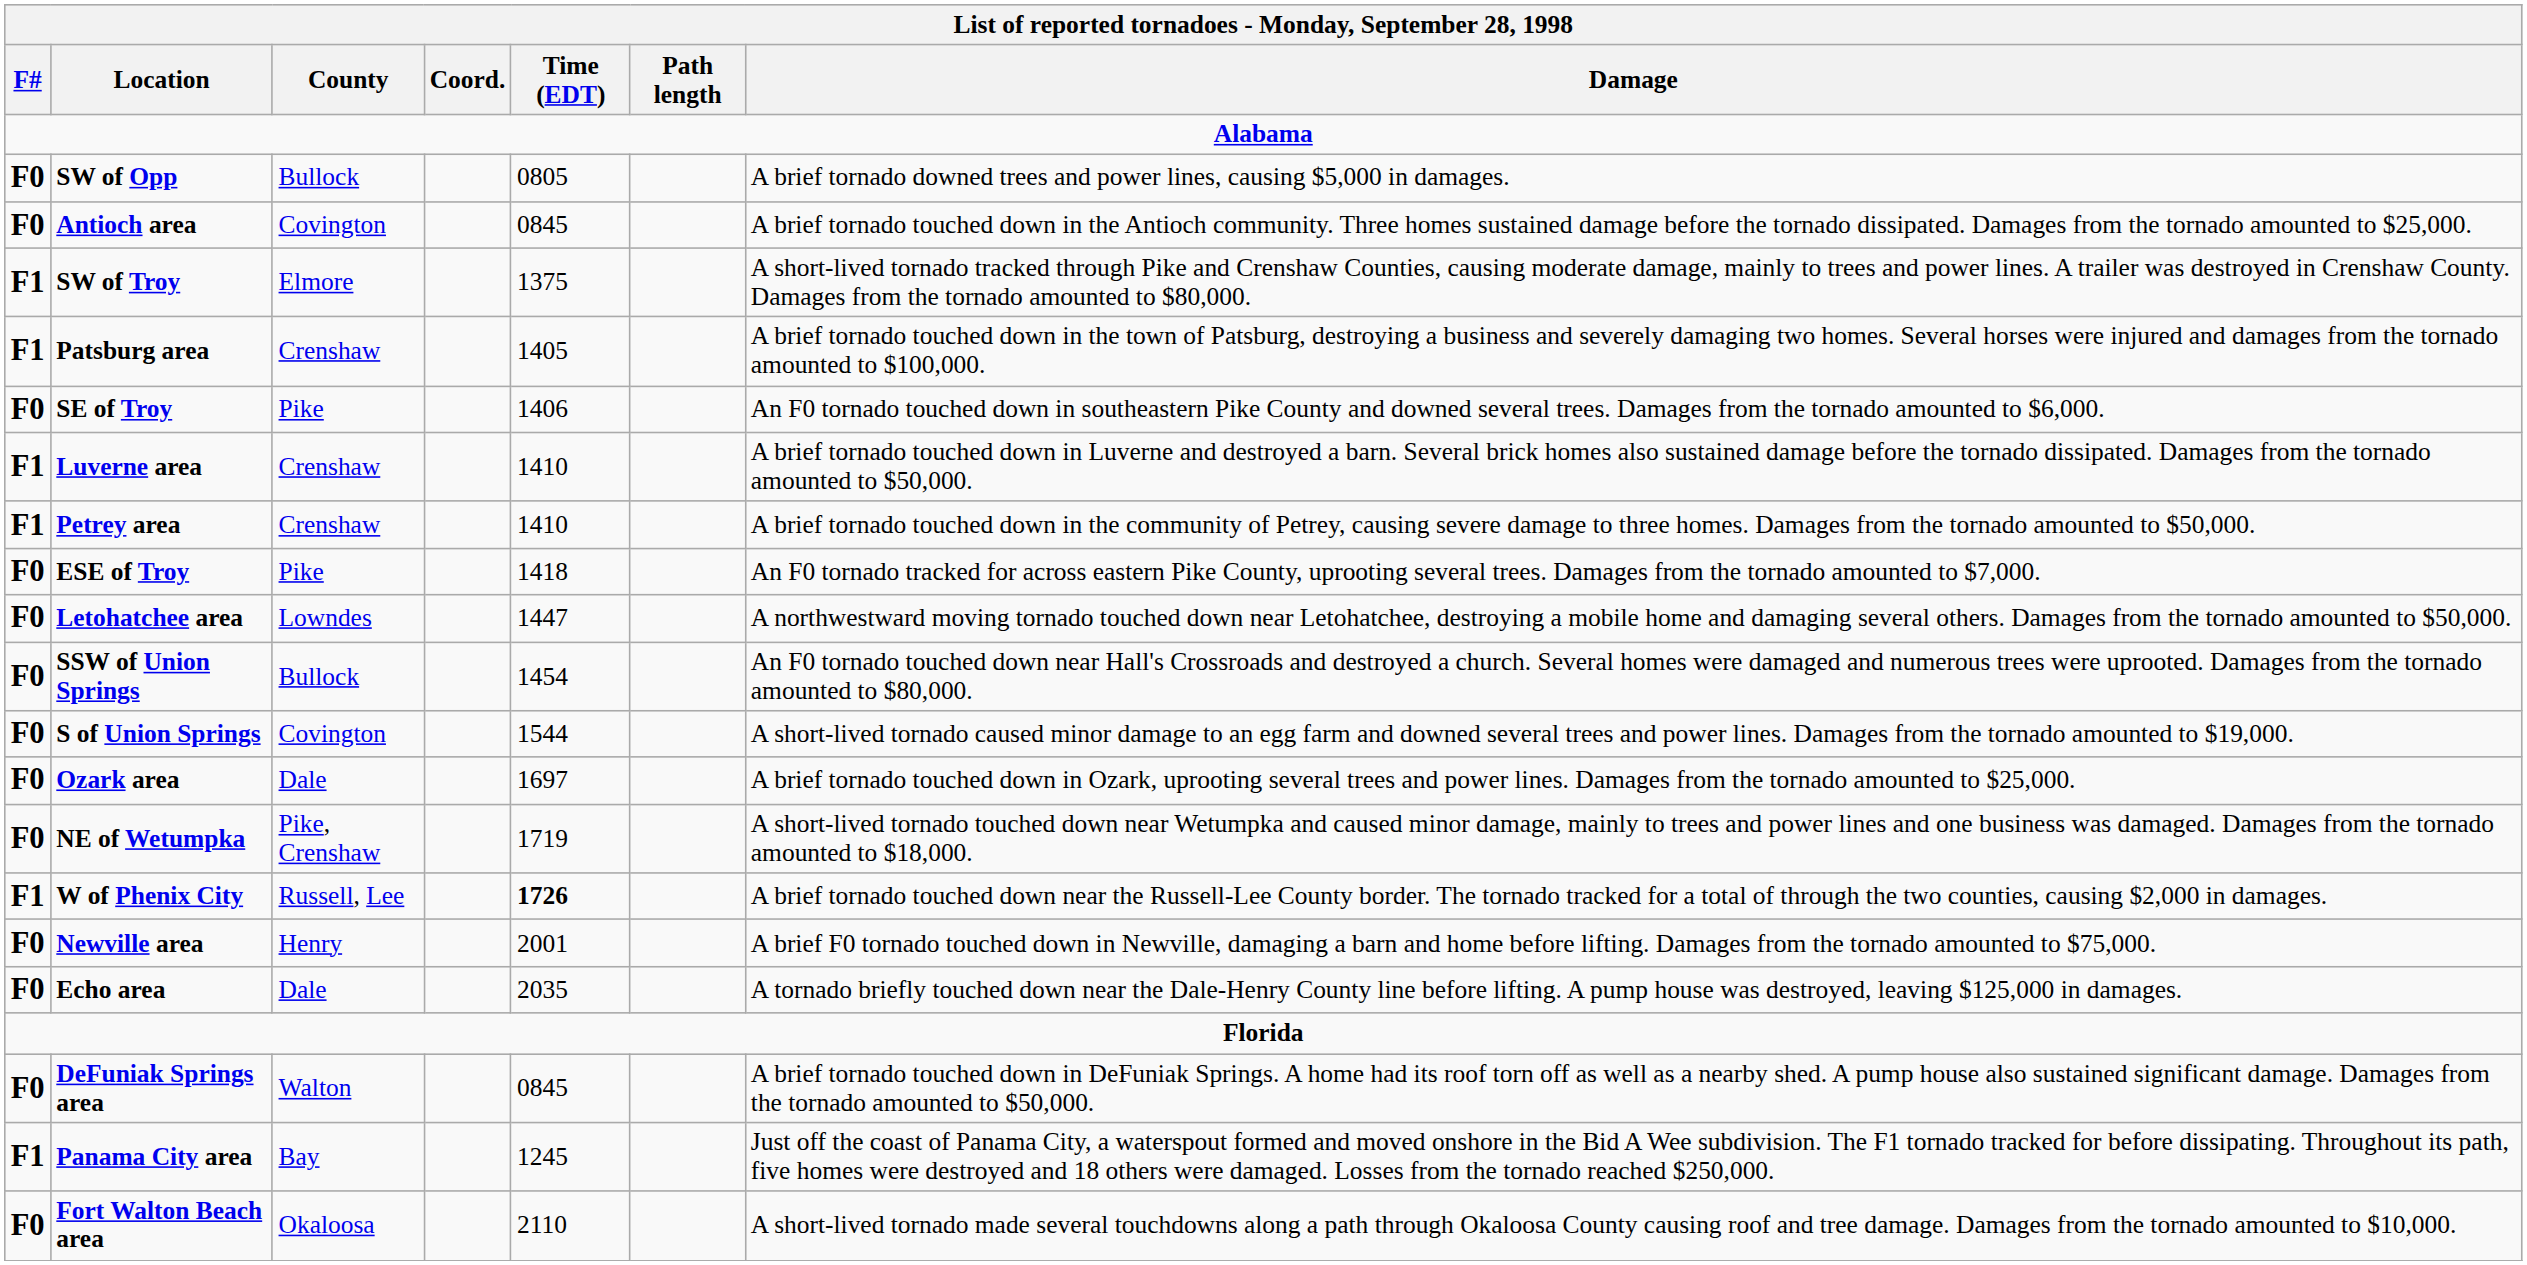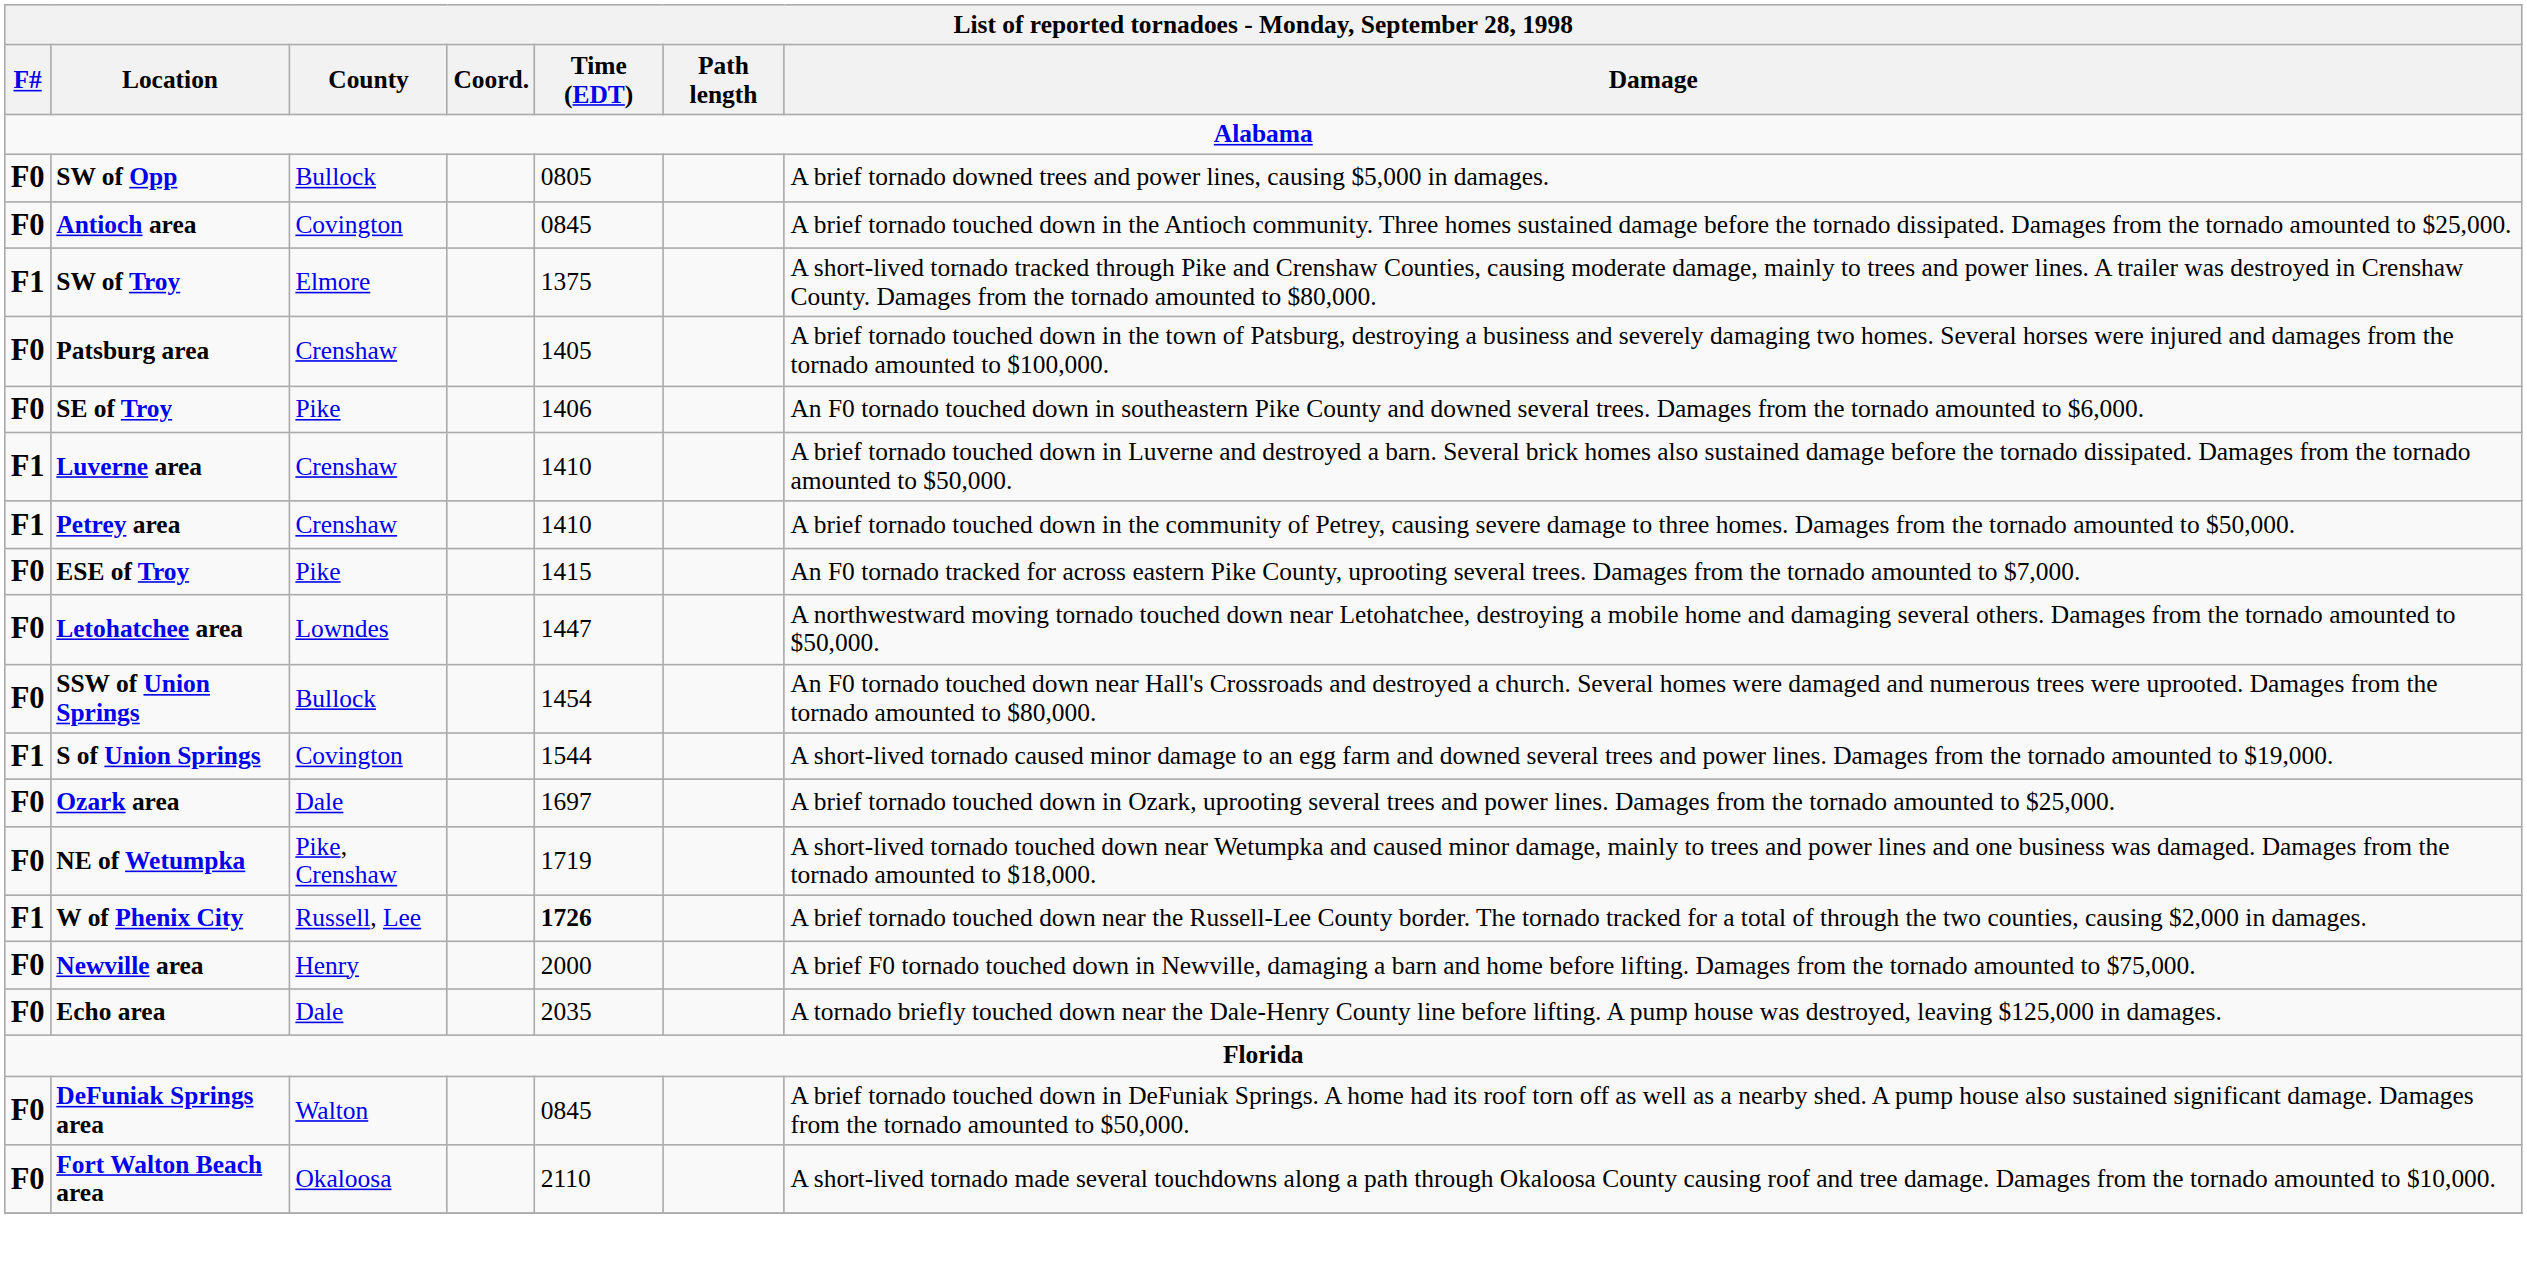(28, 351) F1 -> (28, 351) F0
(542, 571) 1418 -> (566, 571) 1415
(28, 733) F0 -> (28, 755) F1
(542, 942) 2001 -> (566, 964) 2000
- row: (154, 1156)
